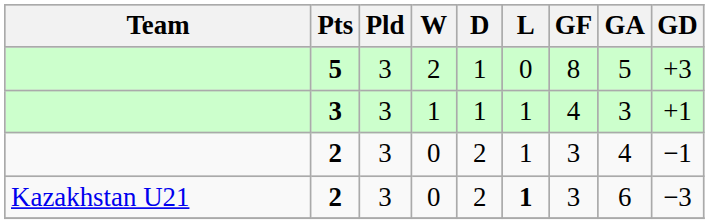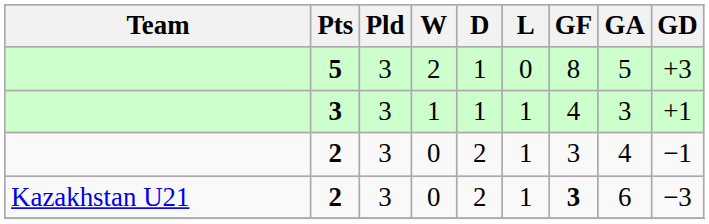(526, 196) bold -> (526, 196) normal
(574, 196) normal -> (574, 196) bold
